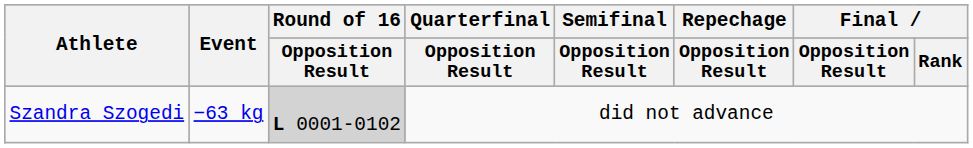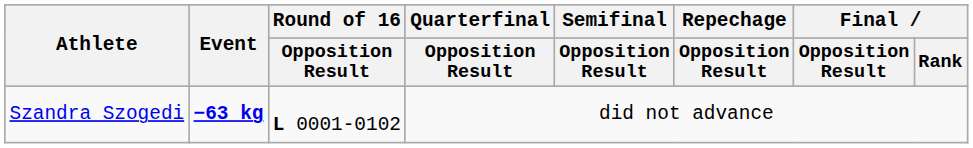(229, 114) normal -> (229, 114) bold
(337, 126) lightgrey background -> (337, 126) no background
